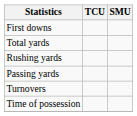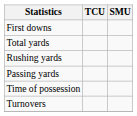rows swapped: (26, 88) <-> (43, 104)
